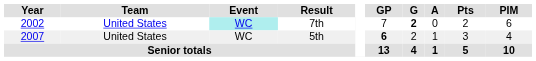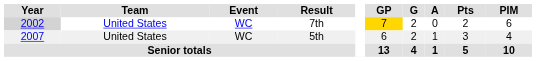(32, 23) no background -> (32, 23) lightgrey background
(244, 23) paleturquoise background -> (244, 23) no background
(384, 23) no background -> (384, 23) gold background
(414, 23) bold -> (414, 23) normal
(384, 37) bold -> (384, 37) normal
